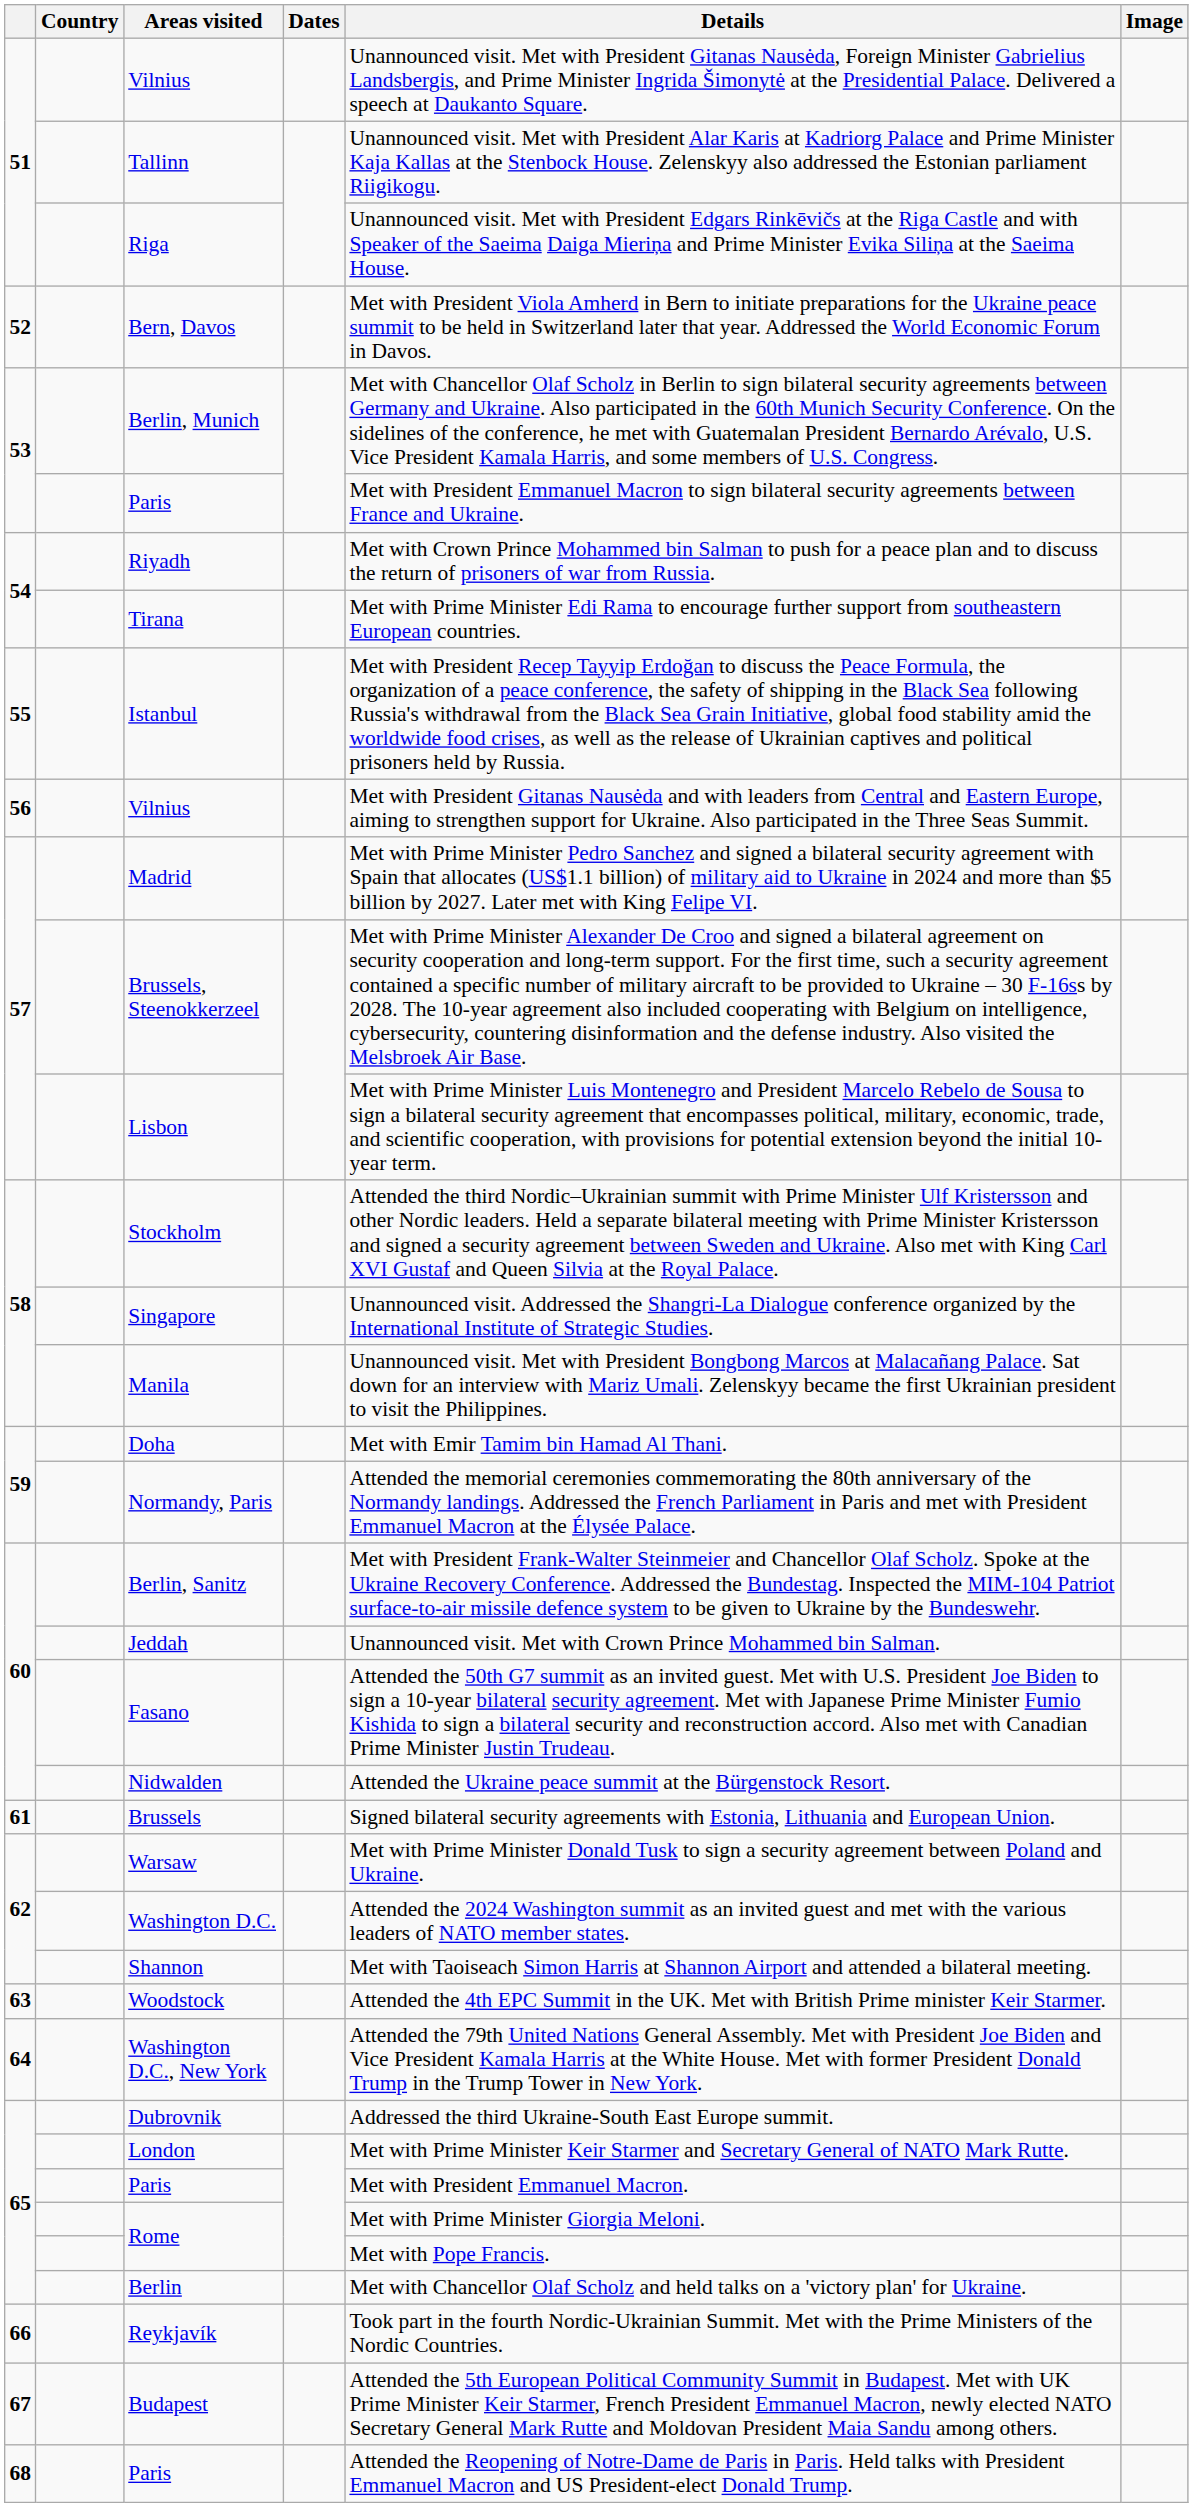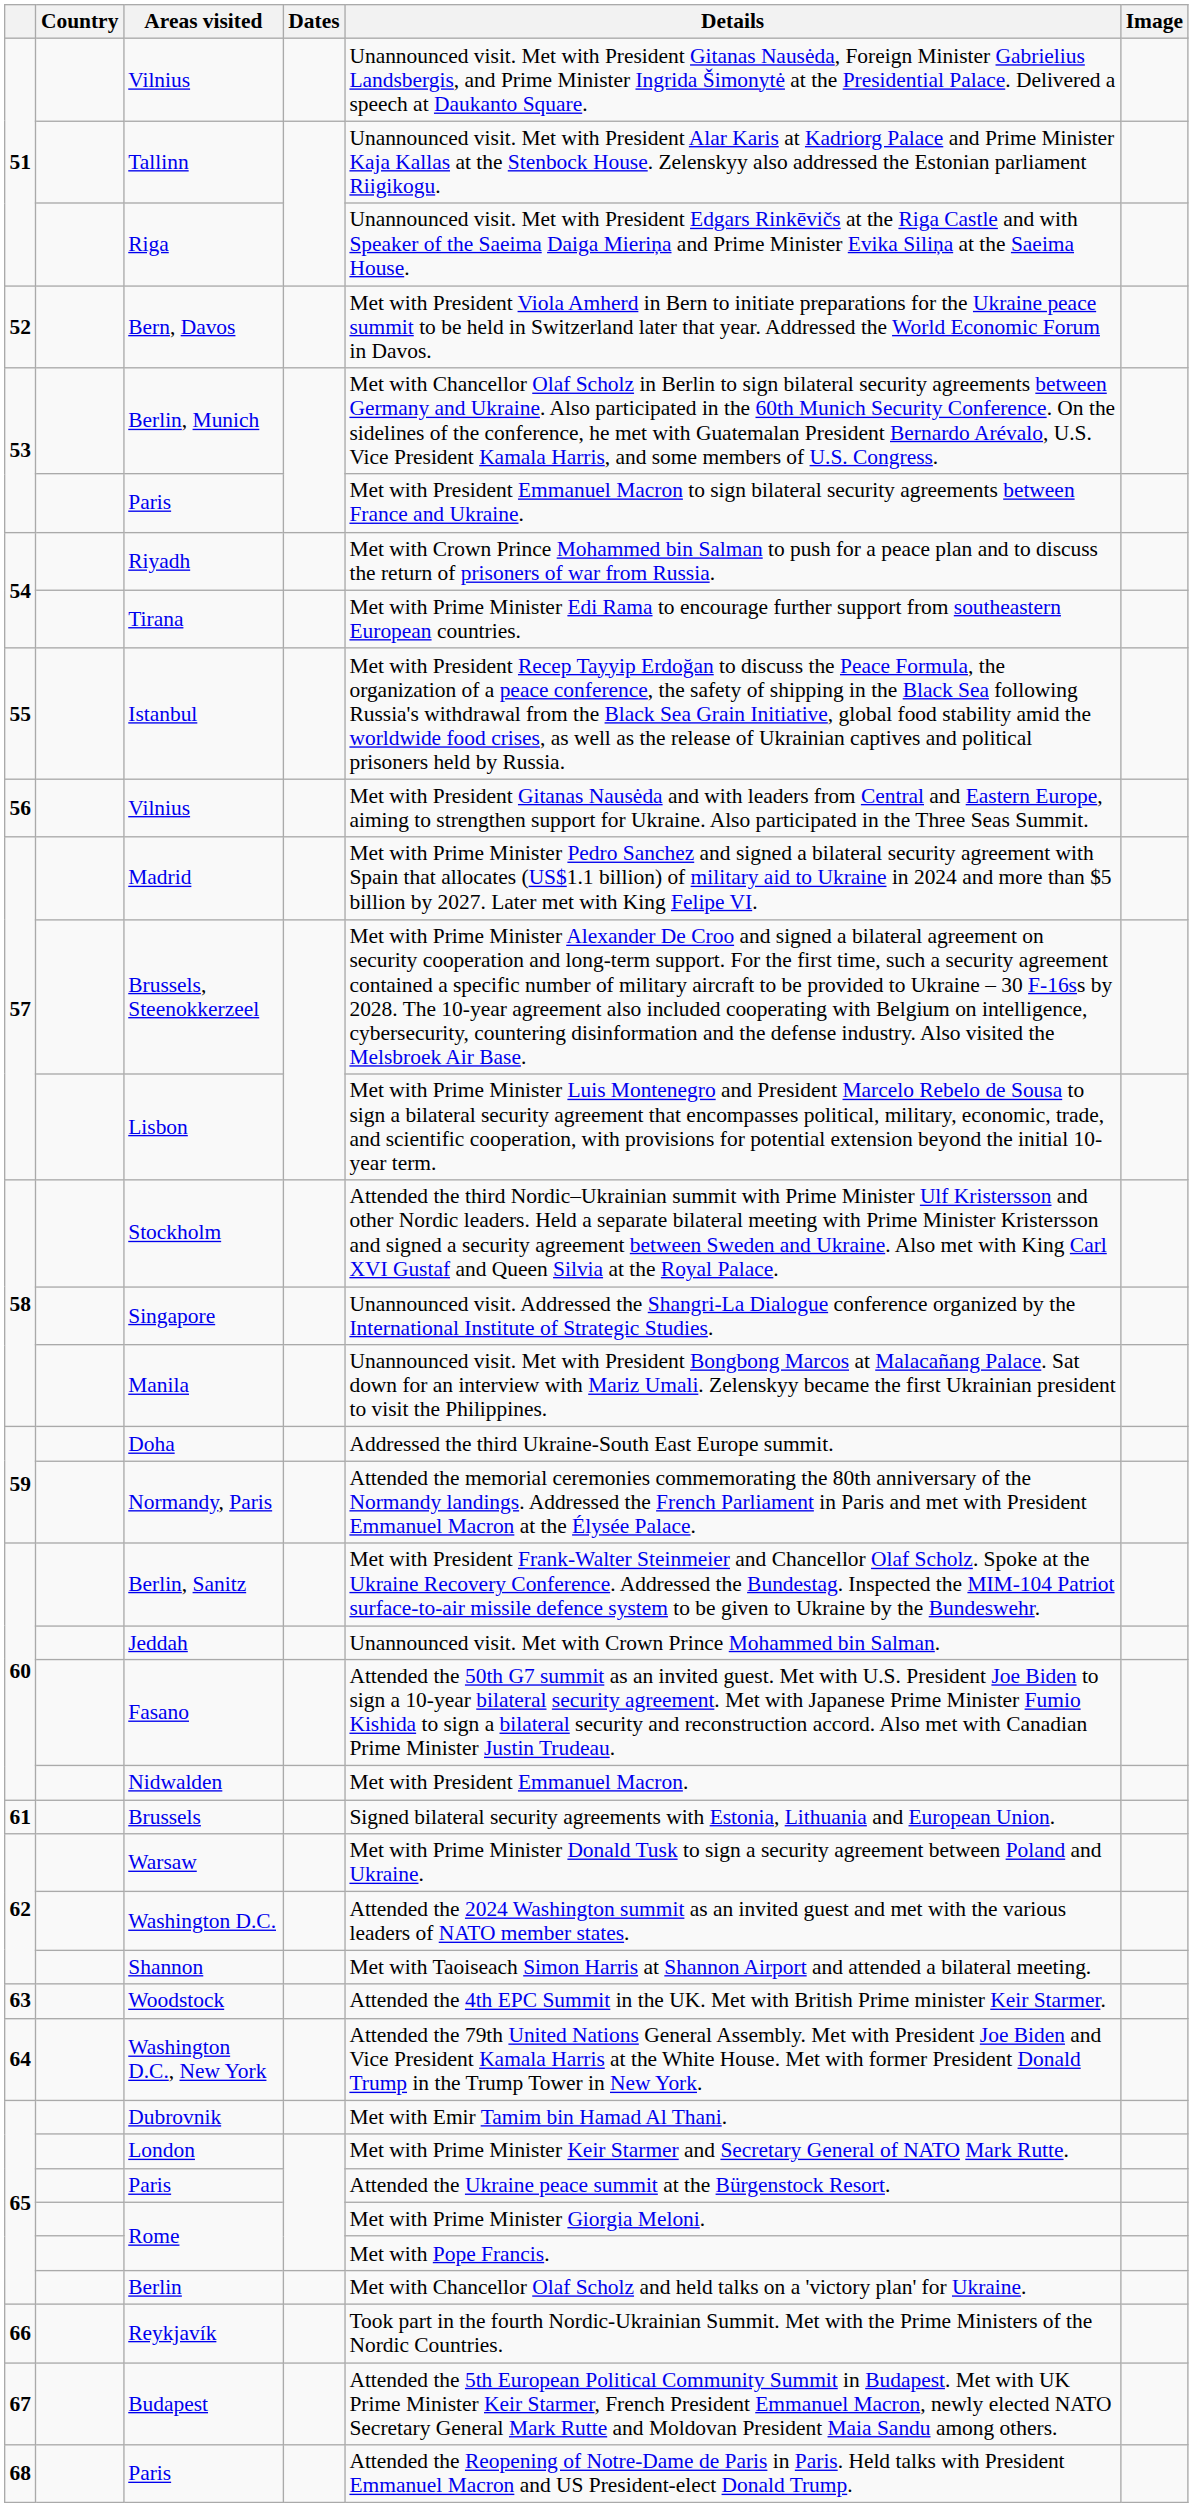(538, 1443) Met with Emir Tamim bin Hamad Al Thani. -> (591, 1443) Addressed the third Ukraine-South East Europe summit.
(620, 1782) Attended the Ukraine peace summit at the Bürgenstock Resort. -> (519, 1782) Met with President Emmanuel Macron.
(591, 2117) Addressed the third Ukraine-South East Europe summit. -> (538, 2117) Met with Emir Tamim bin Hamad Al Thani.
(519, 2185) Met with President Emmanuel Macron. -> (620, 2185) Attended the Ukraine peace summit at the Bürgenstock Resort.
